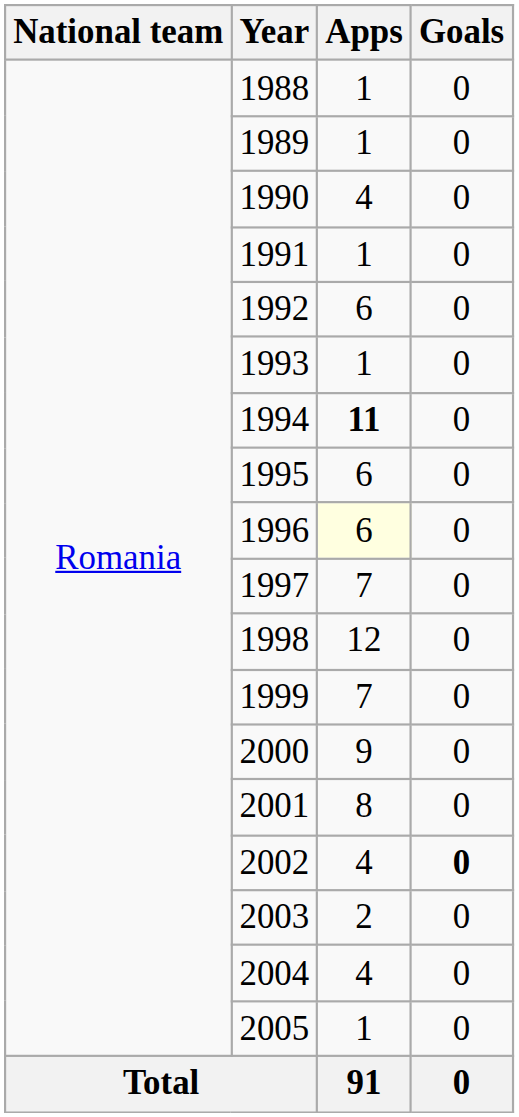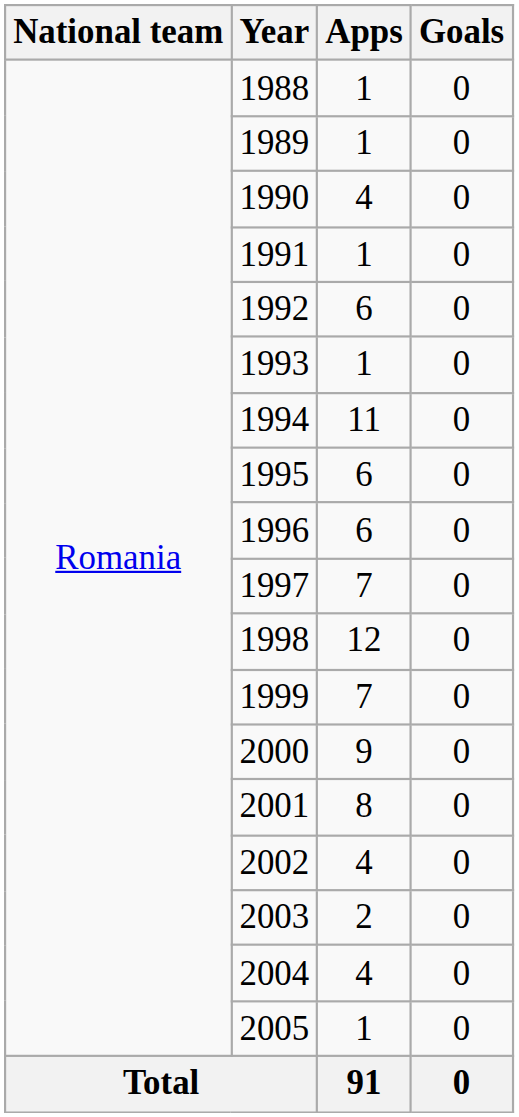(364, 419) bold -> (364, 419) normal
(364, 530) lightyellow background -> (364, 530) no background
(462, 861) bold -> (462, 861) normal
